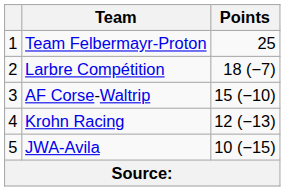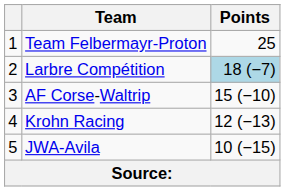(249, 70) no background -> (249, 70) lightblue background
